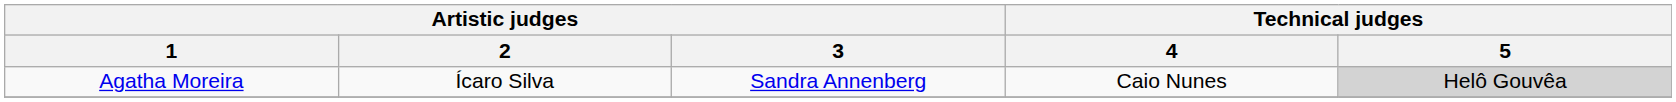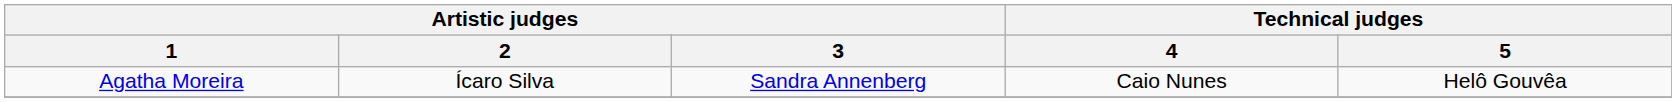(1505, 81) lightgrey background -> (1505, 81) no background
